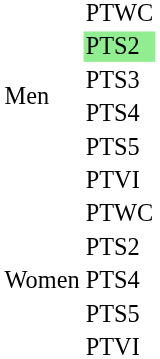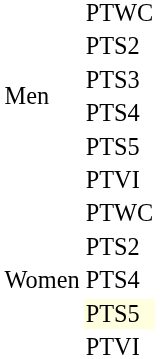(113, 46) lightgreen background -> (113, 46) no background
(113, 313) no background -> (113, 313) lightyellow background
